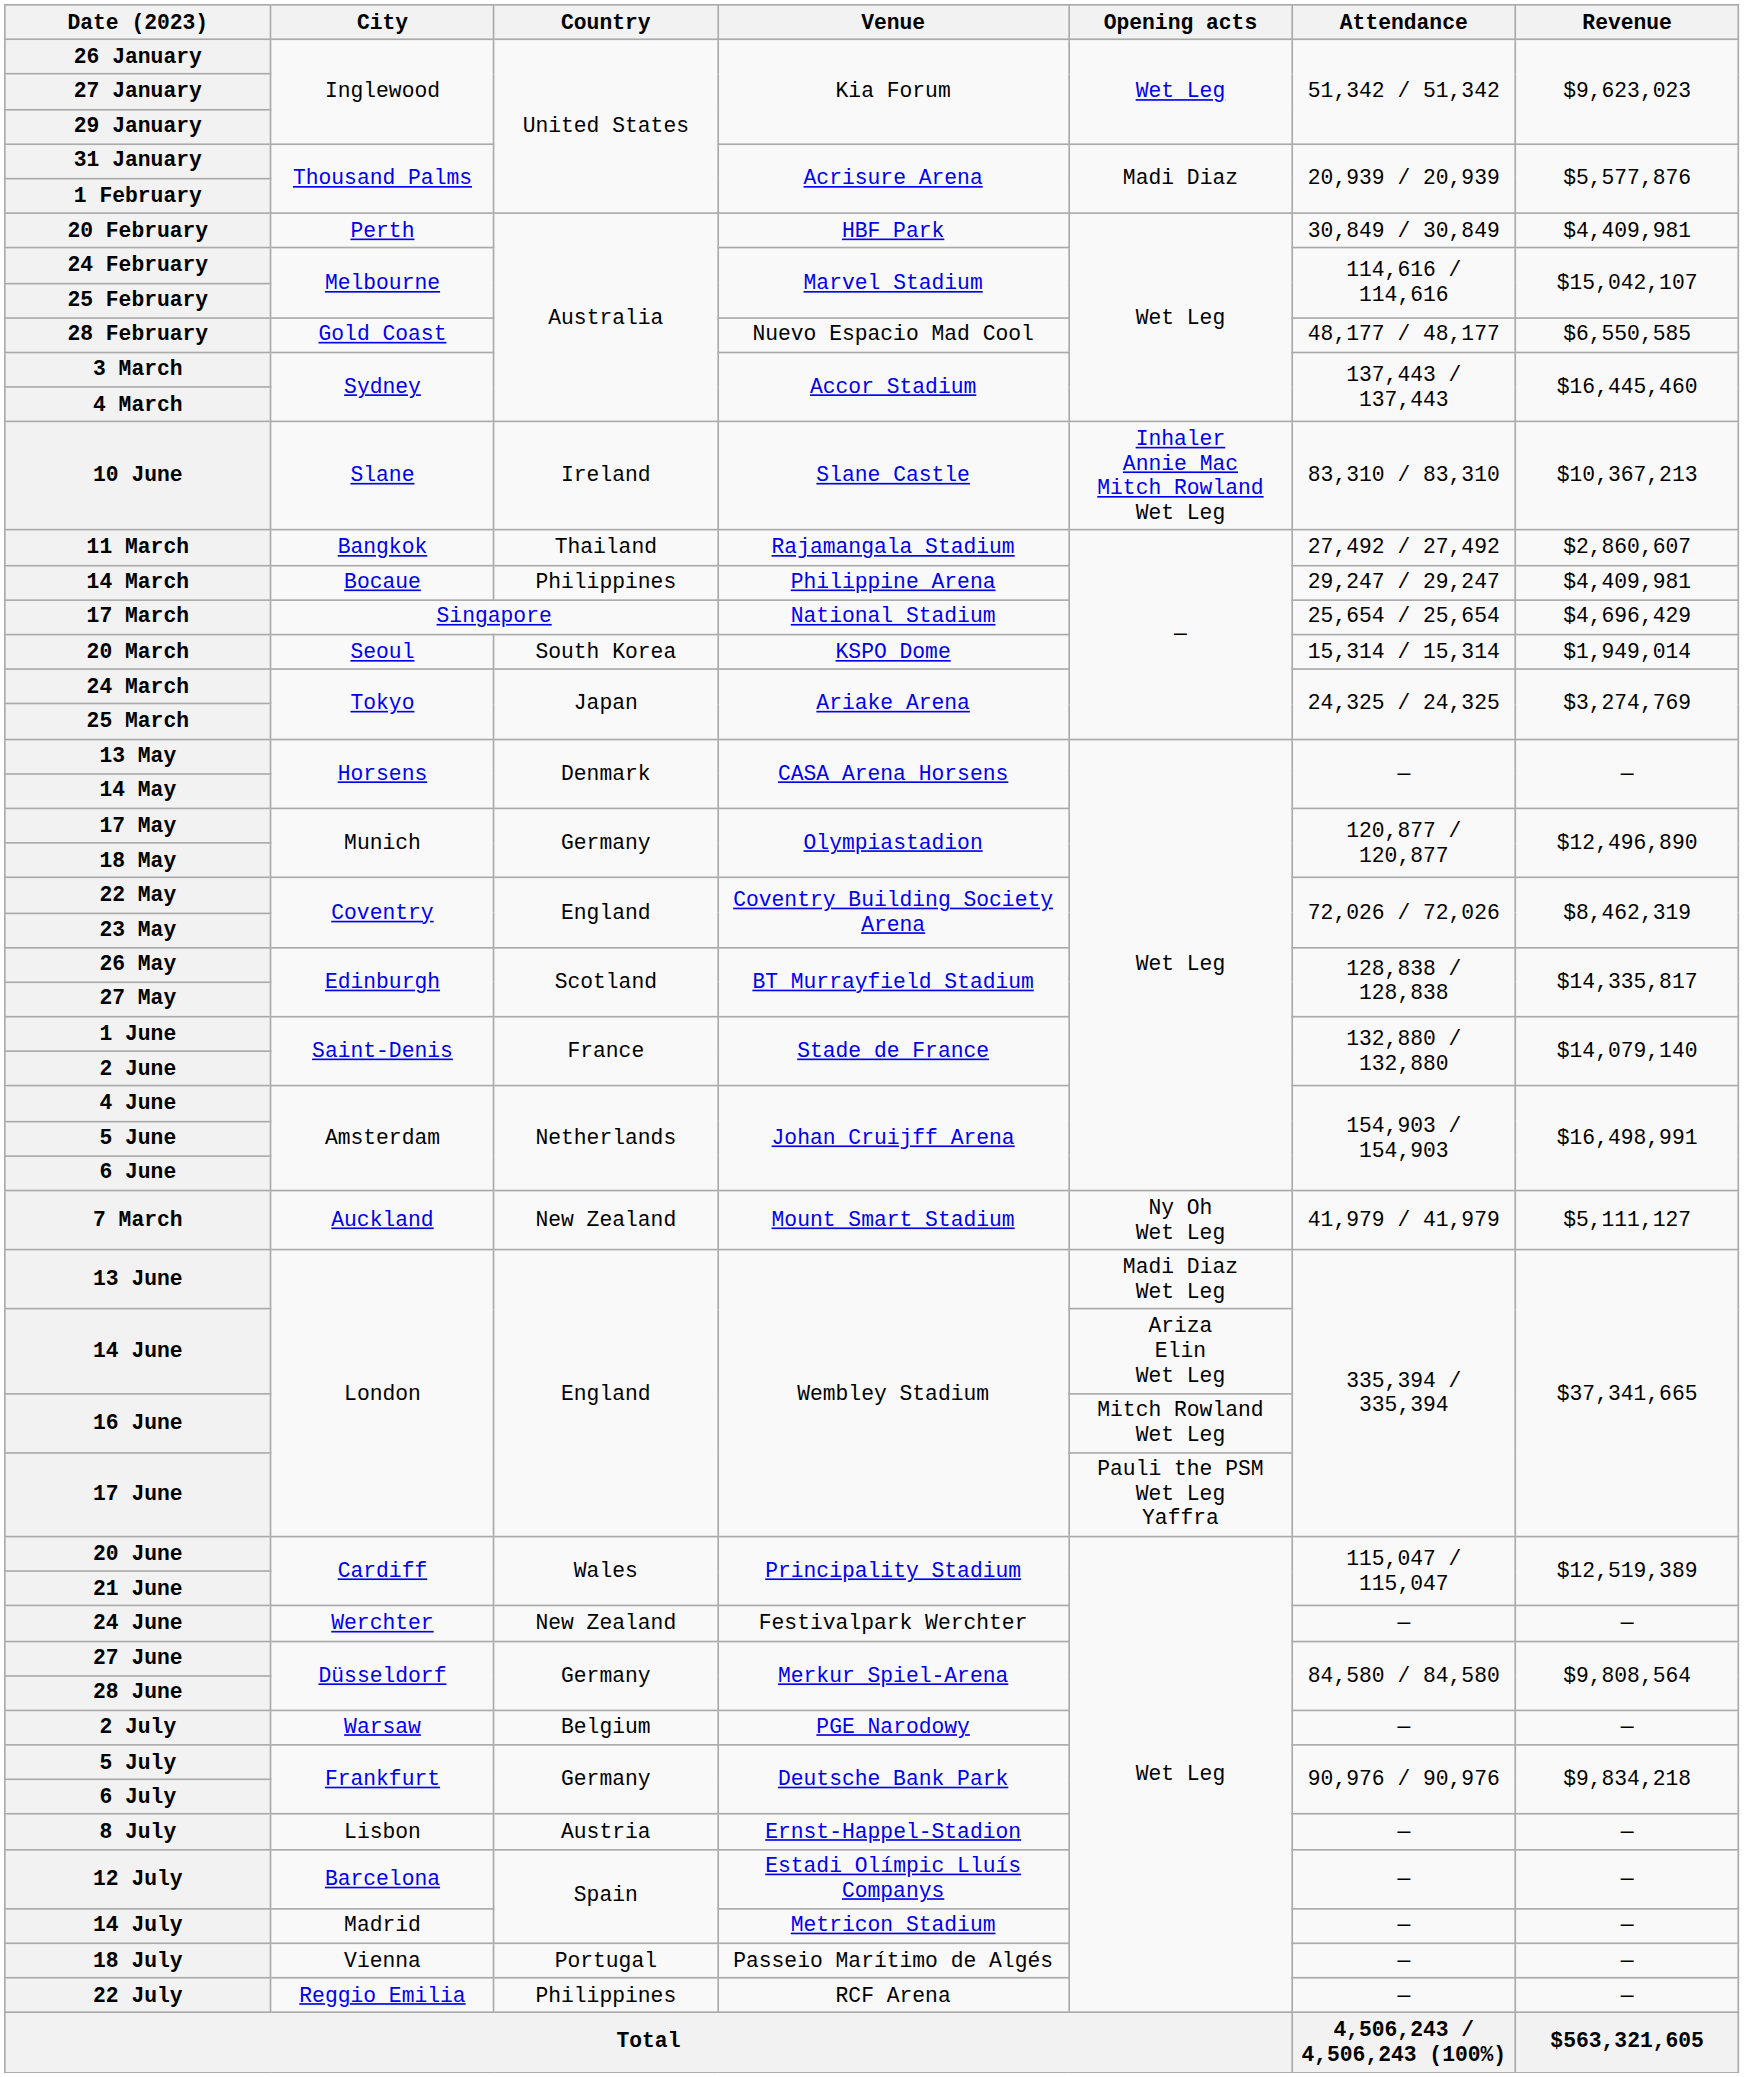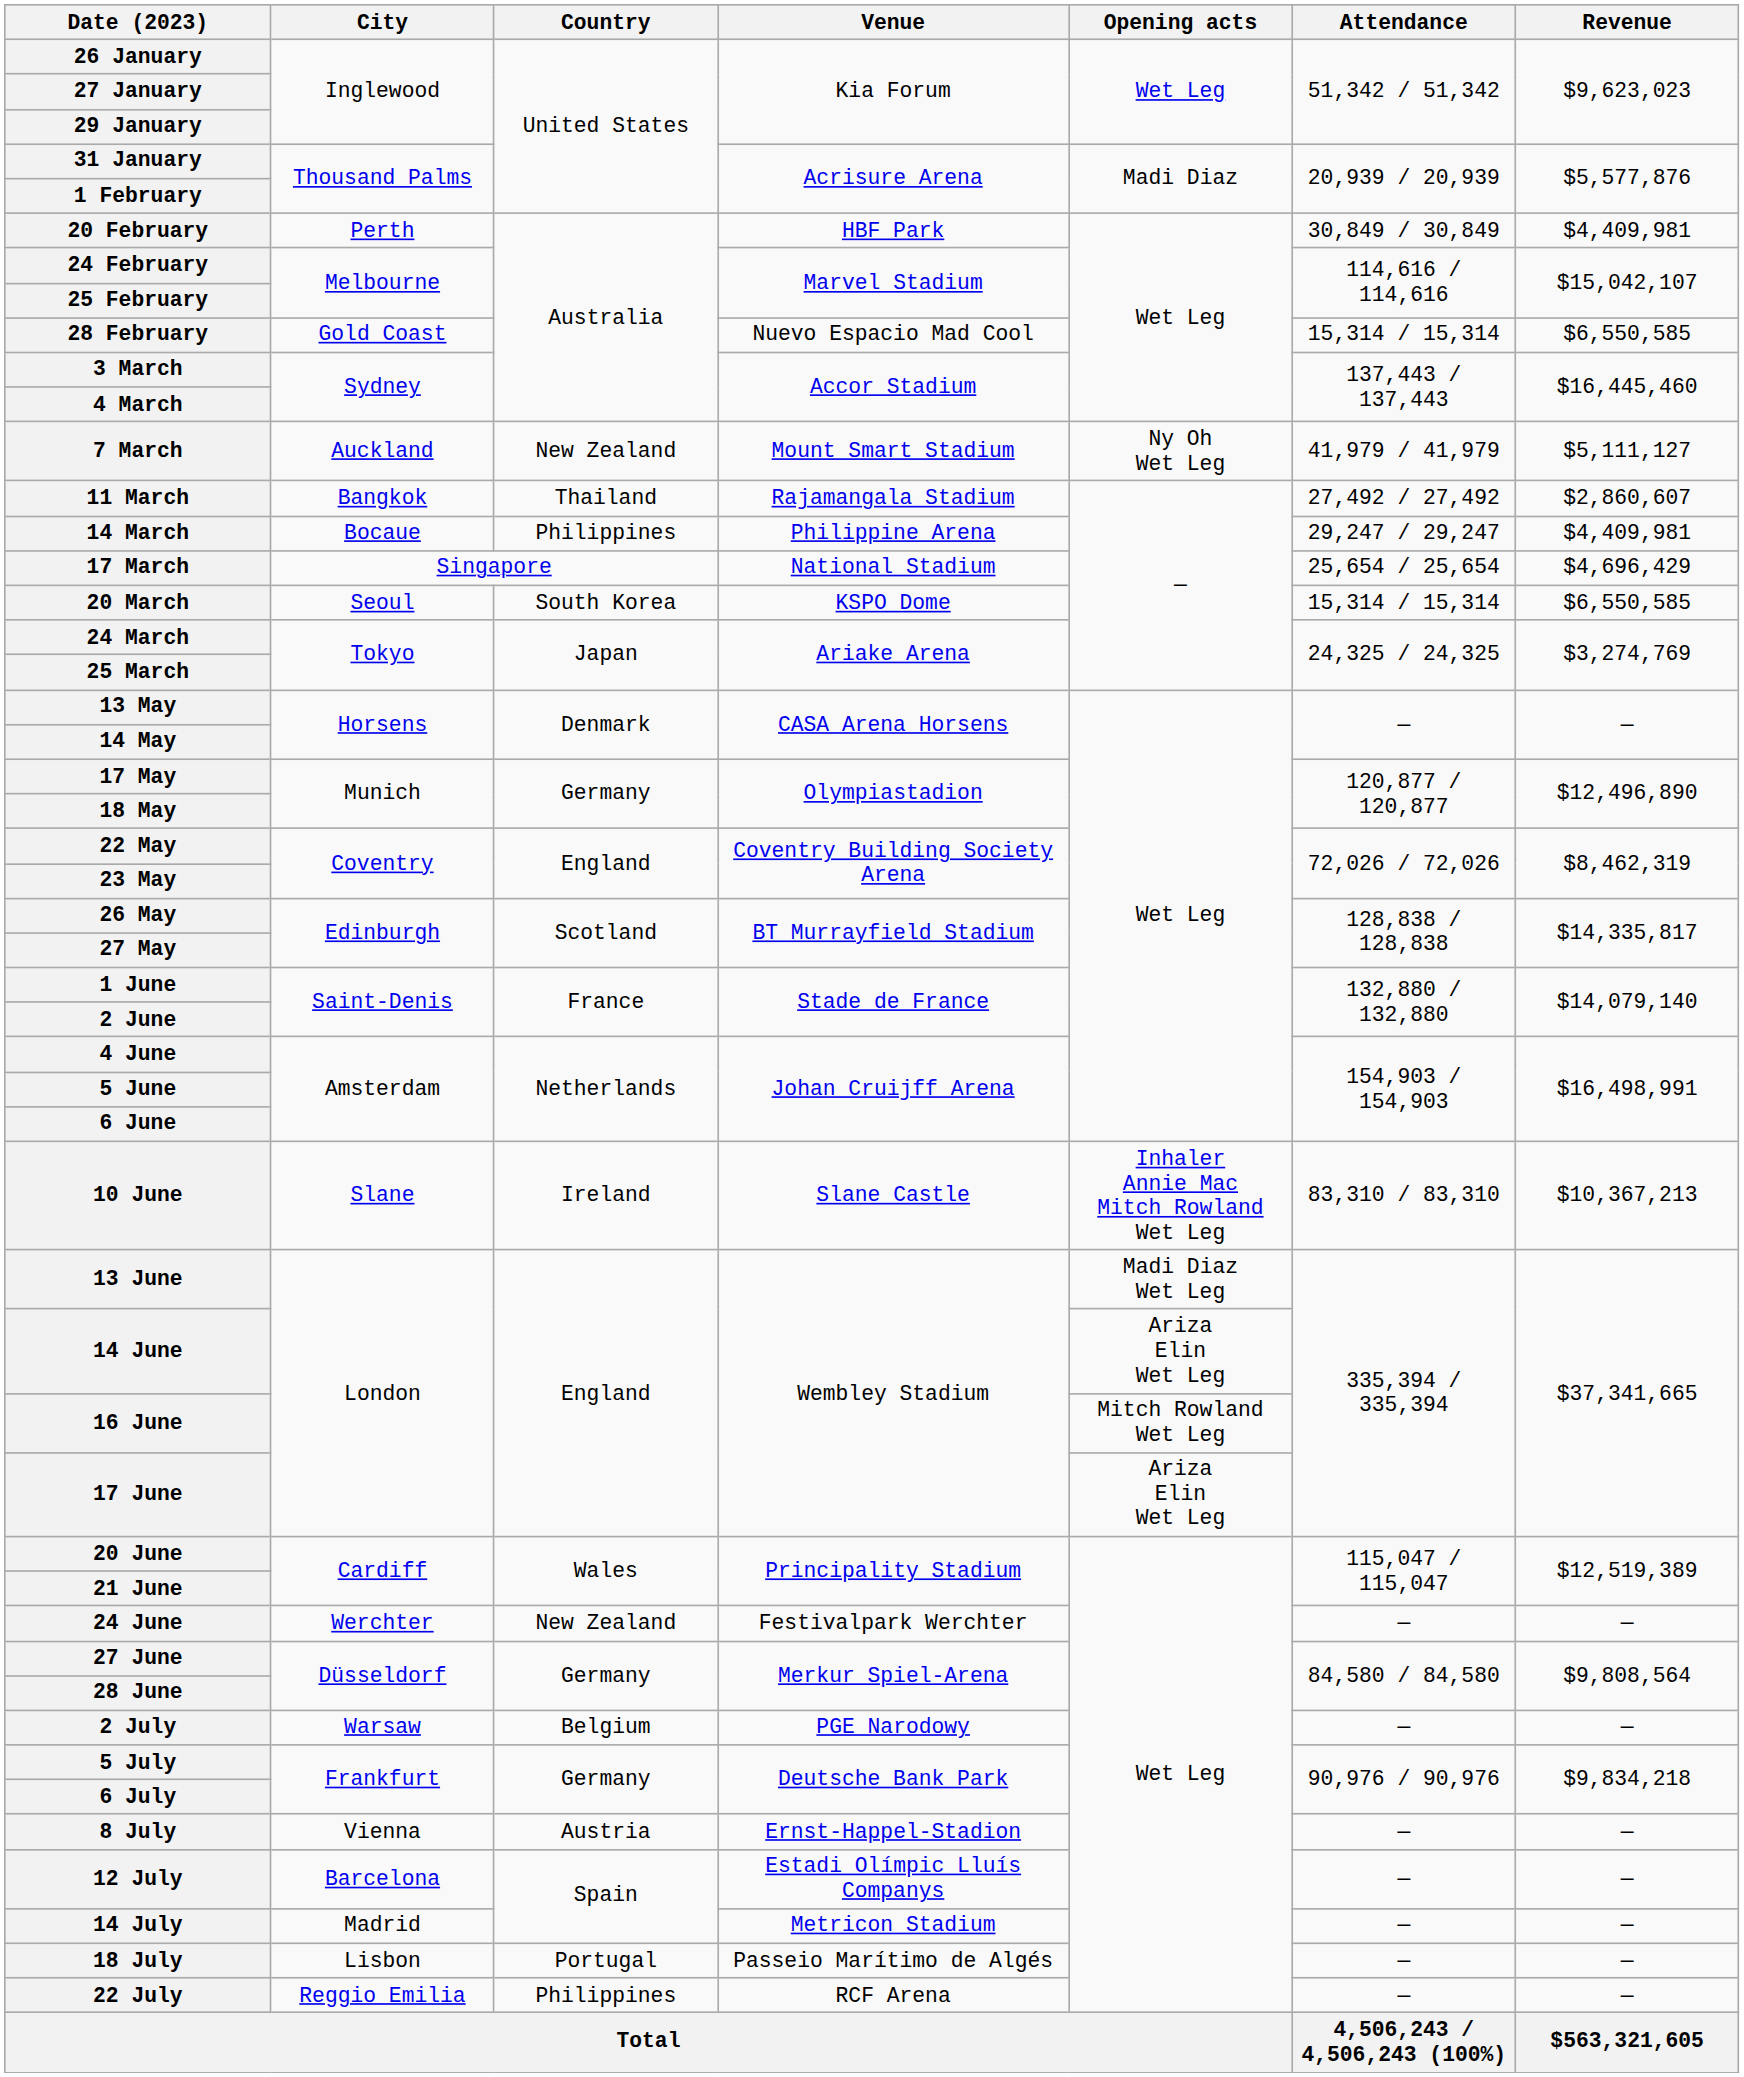(1404, 335) 48,177 / 48,177 -> (1404, 335) 15,314 / 15,314
rows swapped: (138, 1220) <-> (138, 476)
(1627, 652) $1,949,014 -> (1627, 603) $6,550,585
(1180, 1495) Pauli the PSM Wet Leg Yaffra -> (1180, 1495) Ariza Elin Wet Leg
(382, 1832) Lisbon -> (382, 1832) Vienna
(382, 1961) Vienna -> (382, 1961) Lisbon
